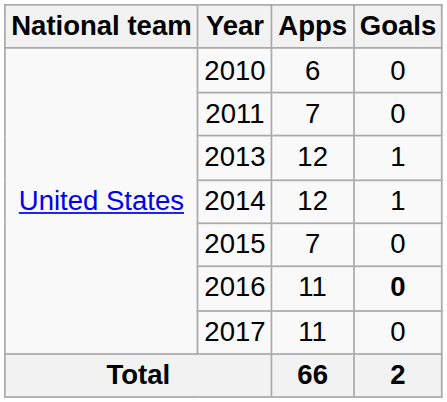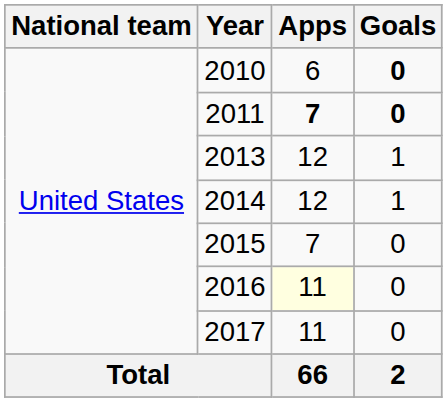(398, 69) normal -> (398, 69) bold
(313, 113) normal -> (313, 113) bold
(398, 113) normal -> (398, 113) bold
(313, 288) no background -> (313, 288) lightyellow background
(398, 288) bold -> (398, 288) normal
